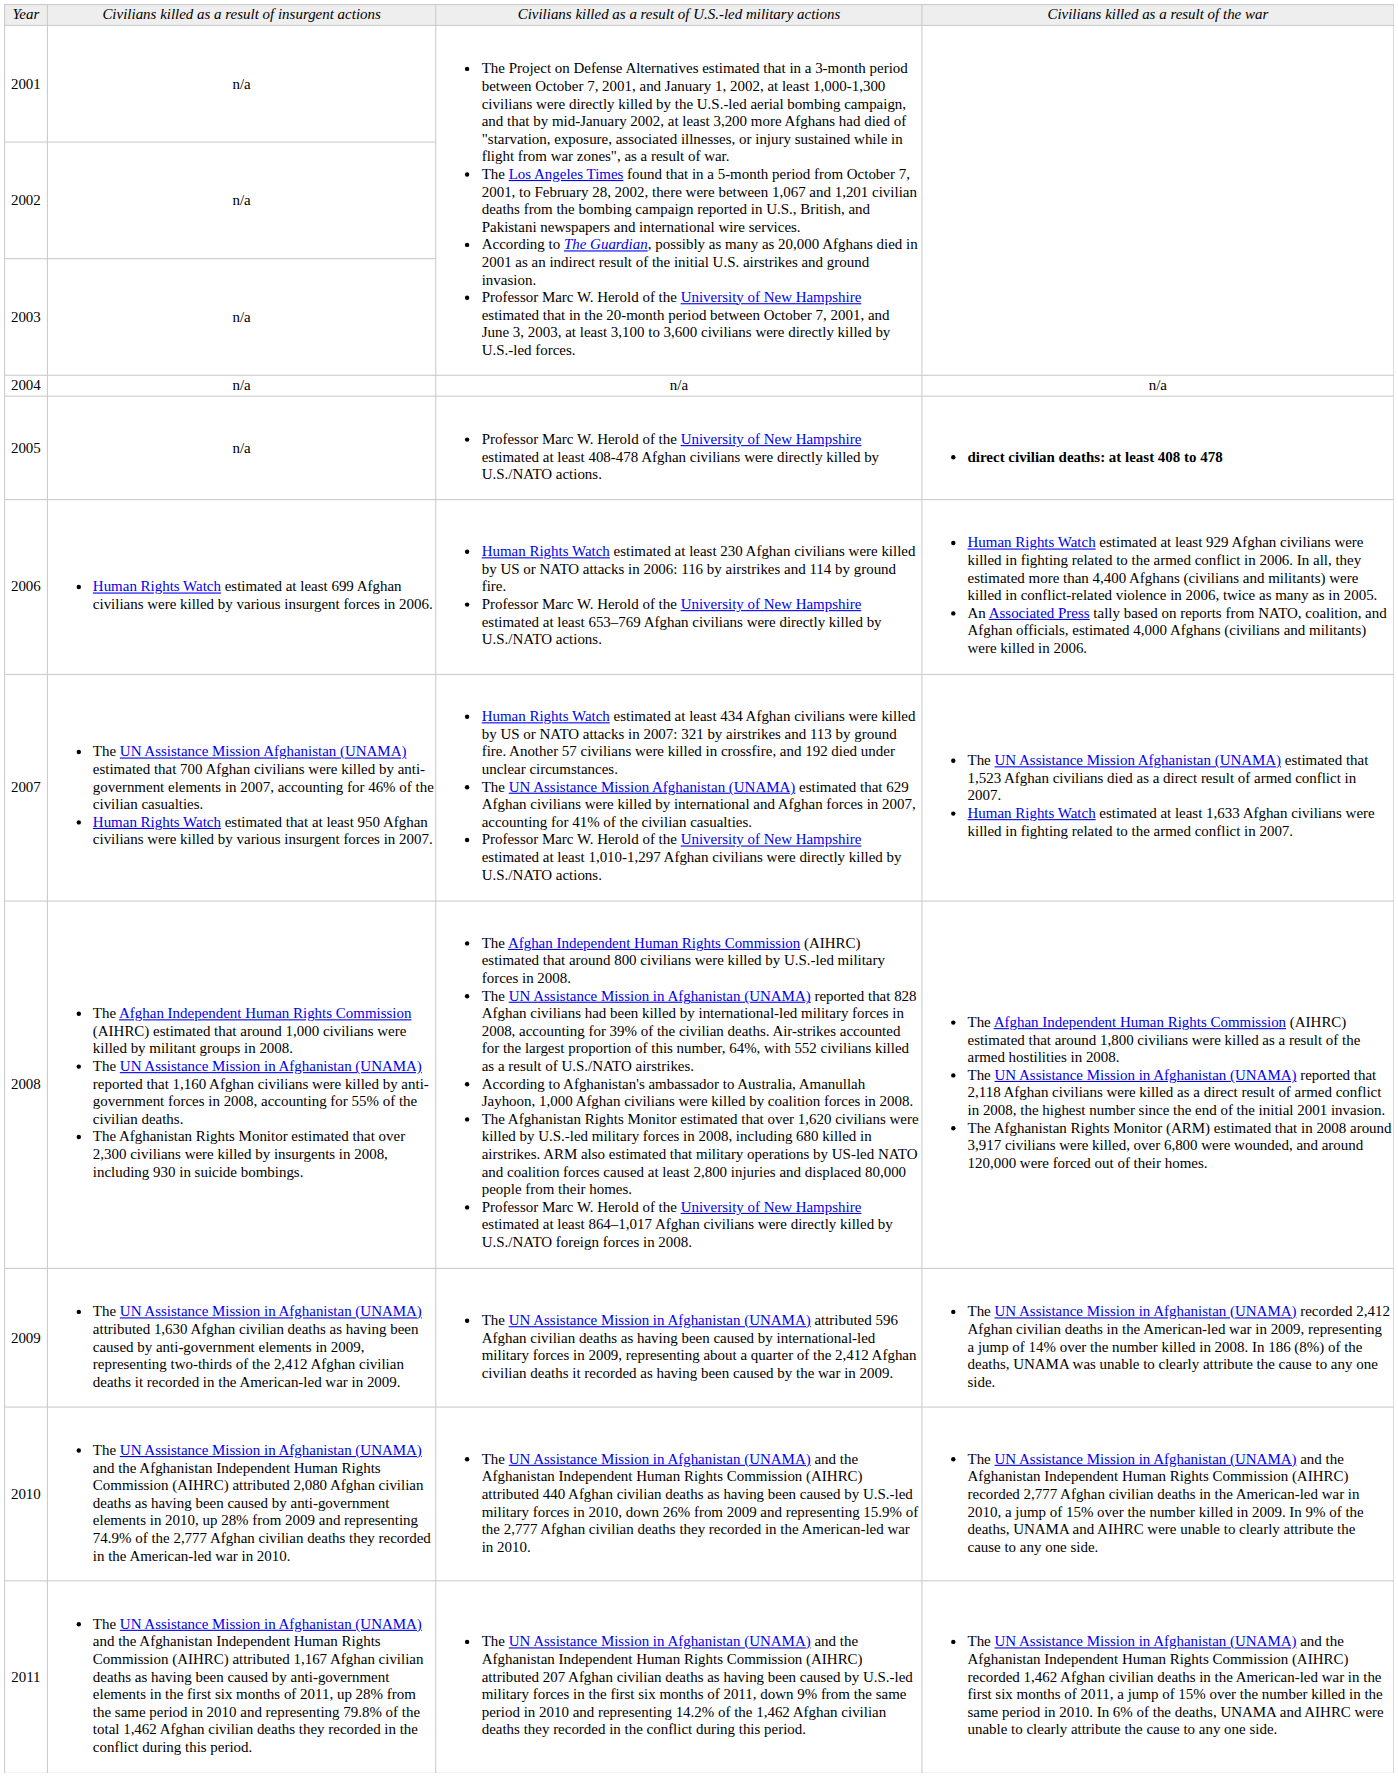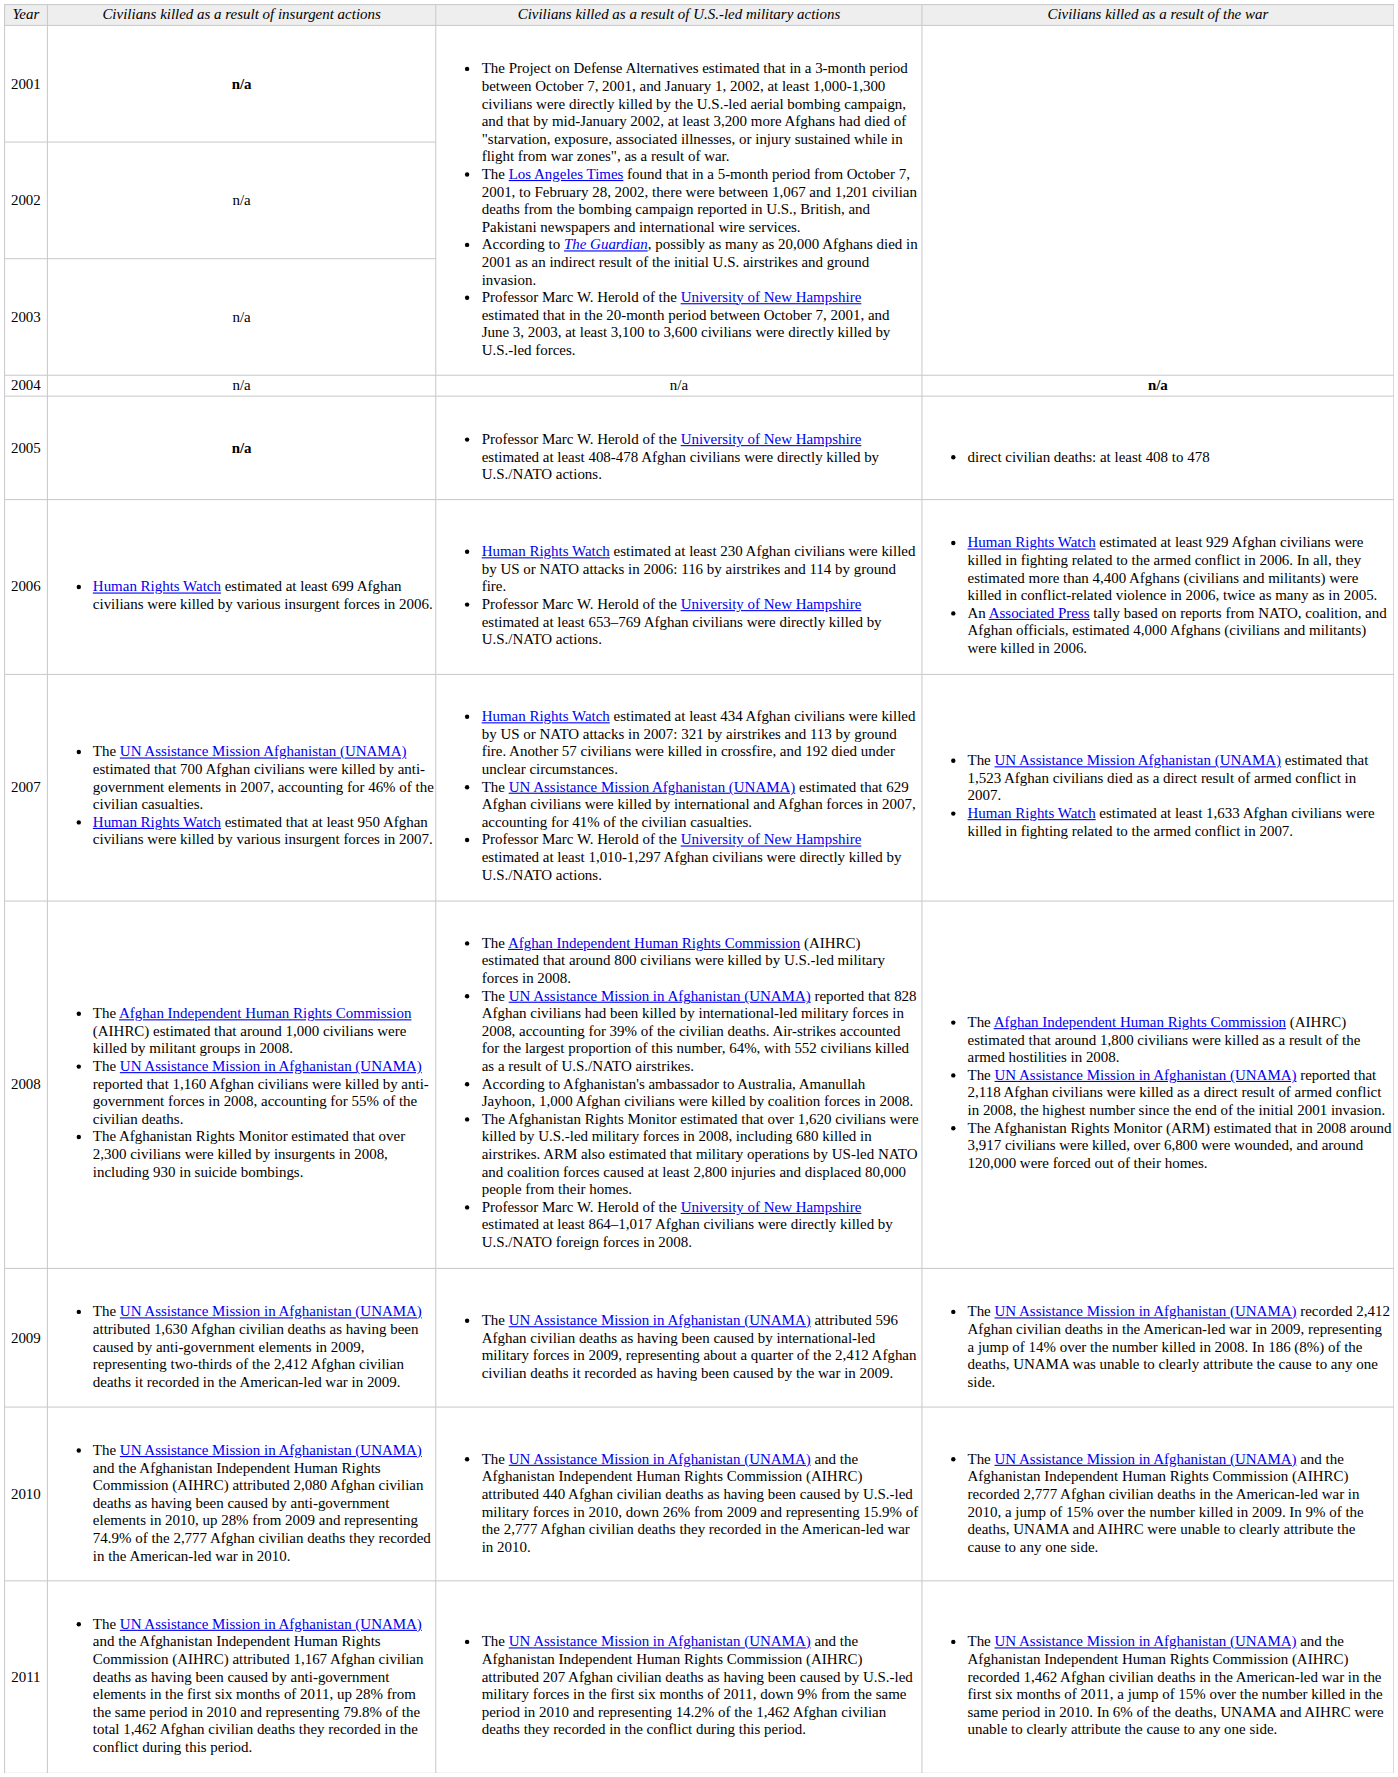(242, 83) normal -> (242, 83) bold
(1158, 385) normal -> (1158, 385) bold
(242, 448) normal -> (242, 448) bold
(1158, 457) bold -> (1158, 457) normal
